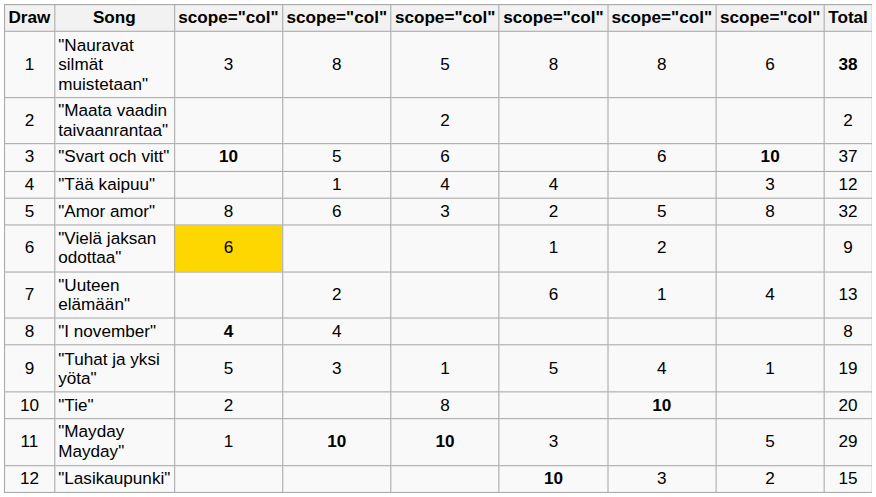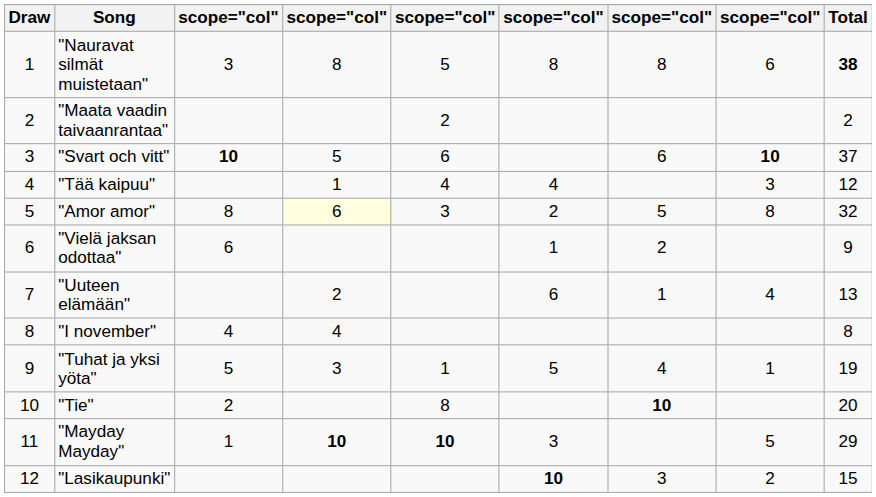(337, 211) no background -> (337, 211) lightyellow background
(228, 248) gold background -> (228, 248) no background
(228, 331) bold -> (228, 331) normal
